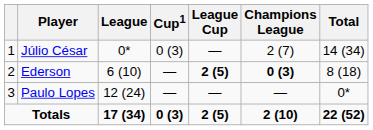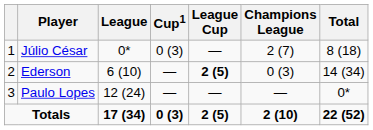(344, 51) 14 (34) -> (344, 51) 8 (18)
(280, 72) bold -> (280, 72) normal
(344, 72) 8 (18) -> (344, 72) 14 (34)
